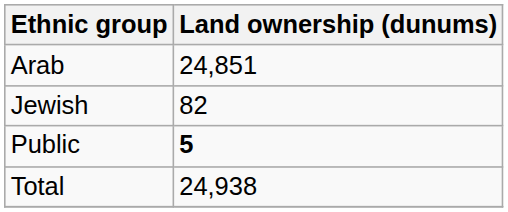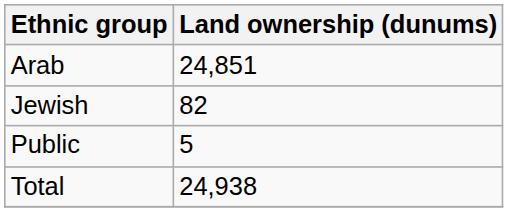(186, 145) bold -> (186, 145) normal
